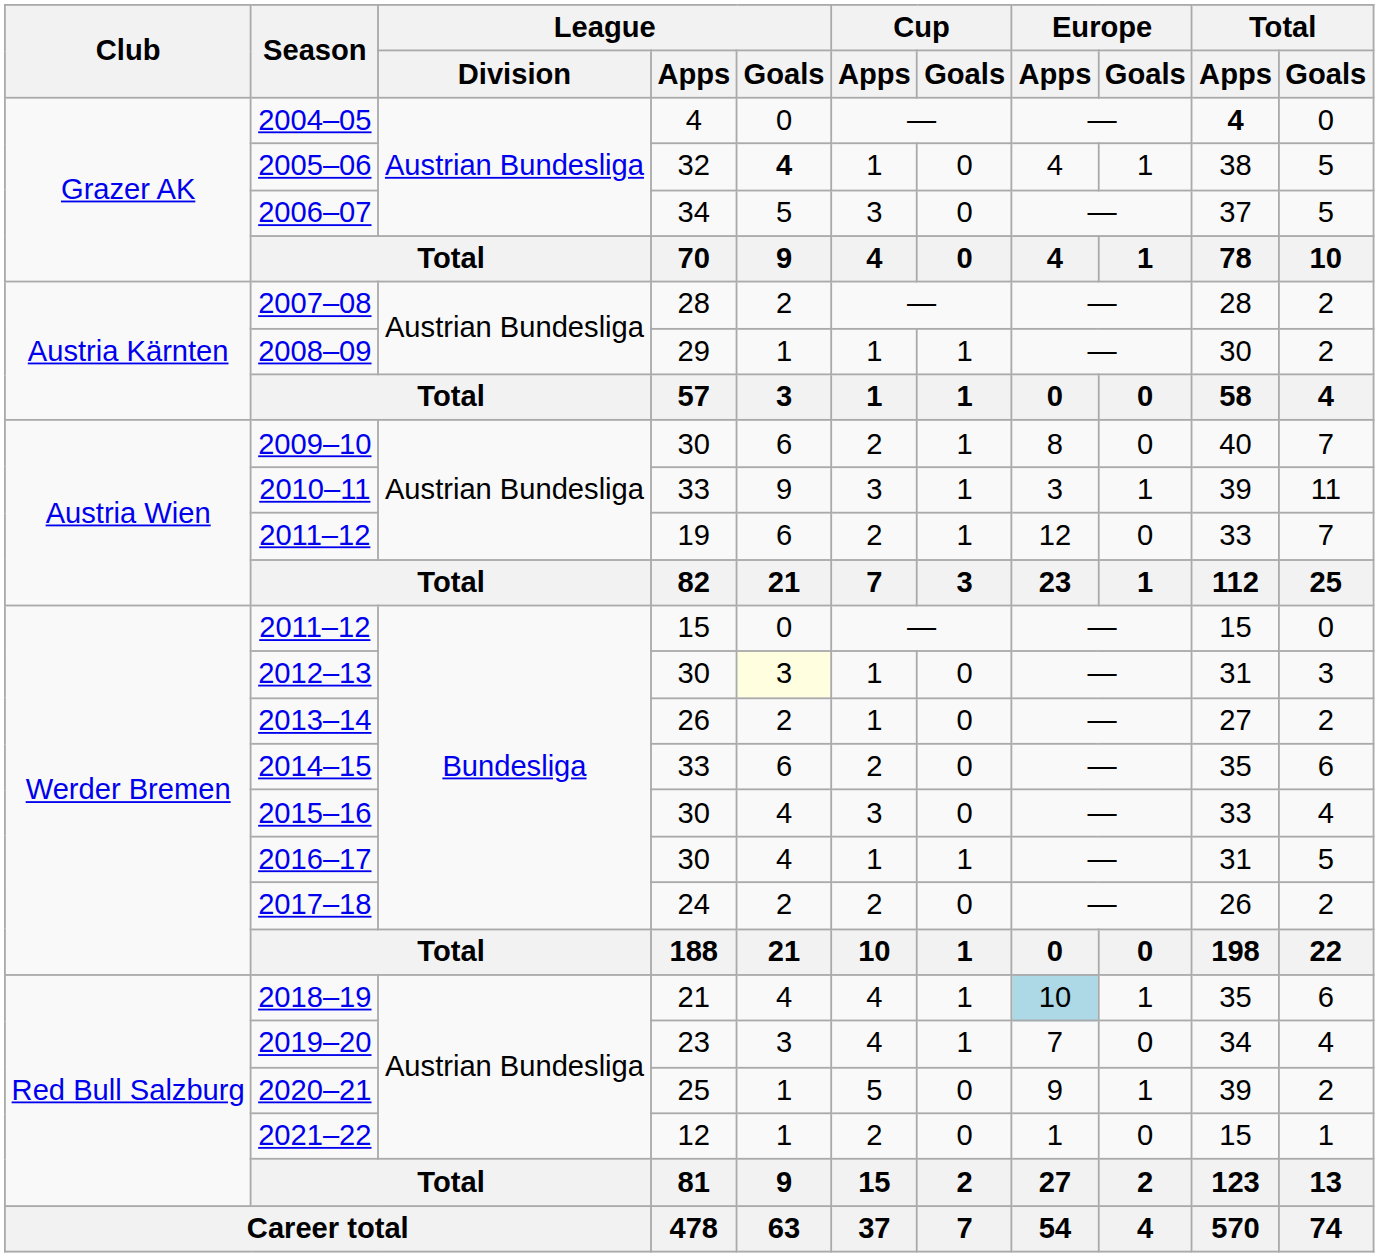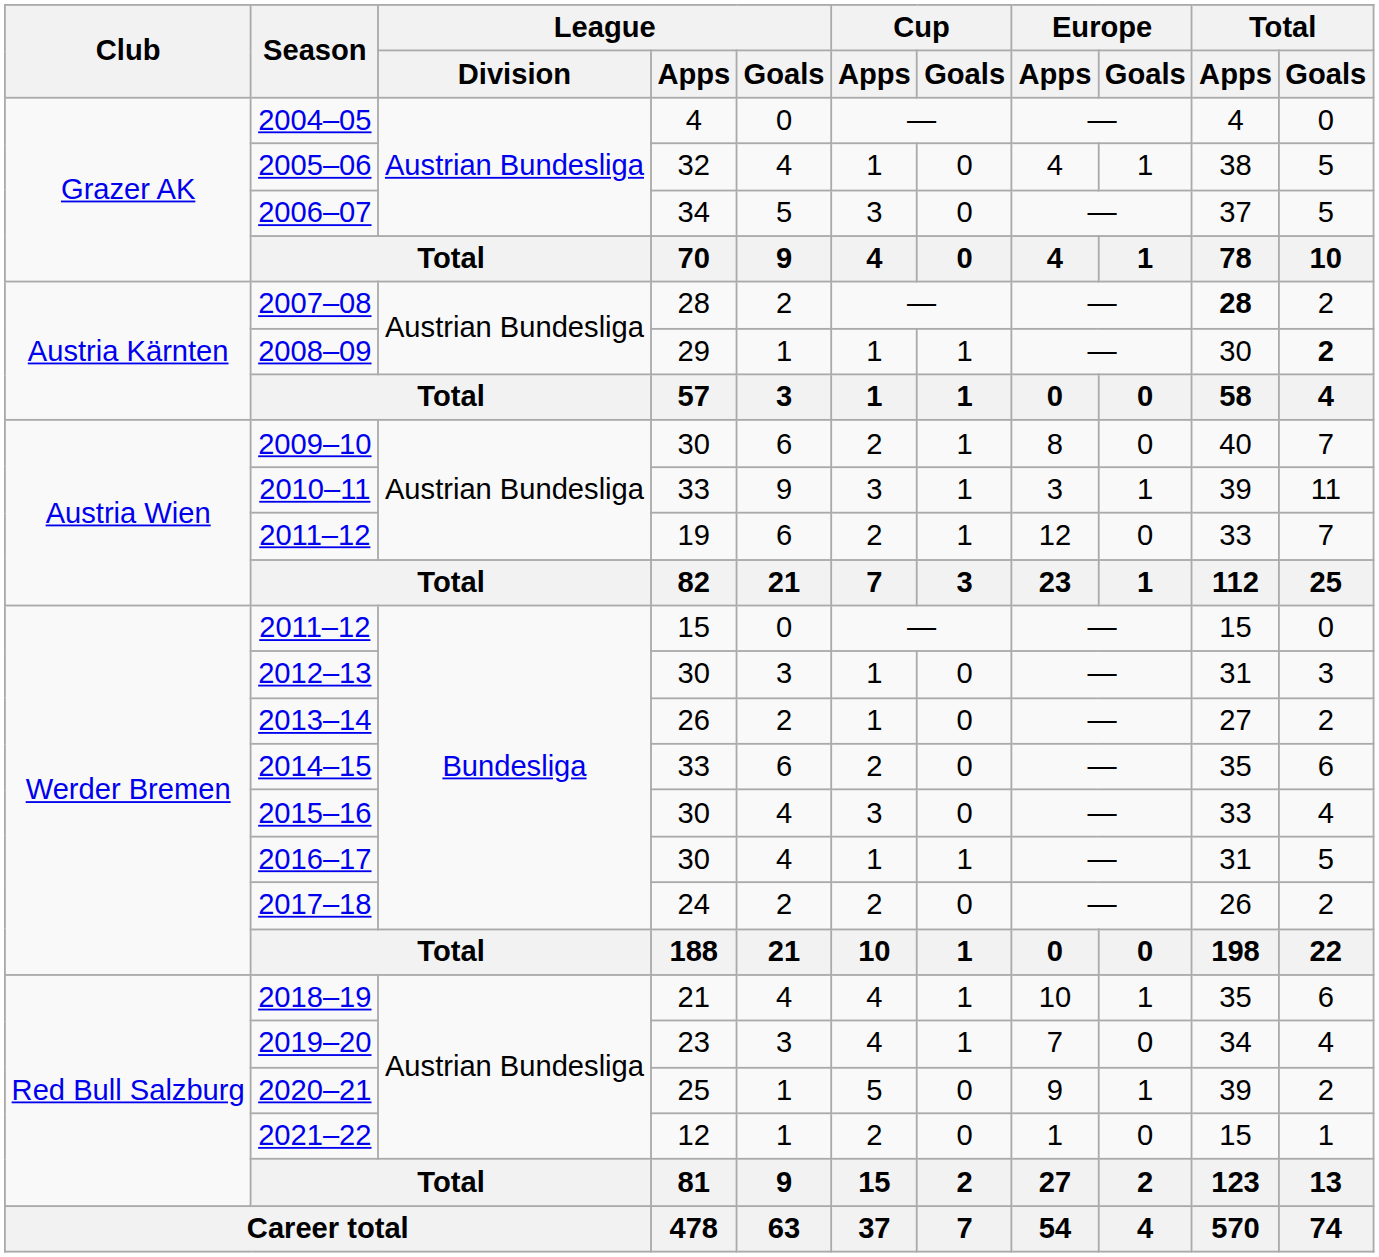(1236, 119) bold -> (1236, 119) normal
(784, 166) bold -> (784, 166) normal
(1236, 304) normal -> (1236, 304) bold
(1326, 350) normal -> (1326, 350) bold
(784, 674) lightyellow background -> (784, 674) no background
(1055, 997) lightblue background -> (1055, 997) no background
